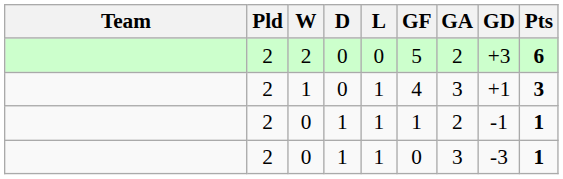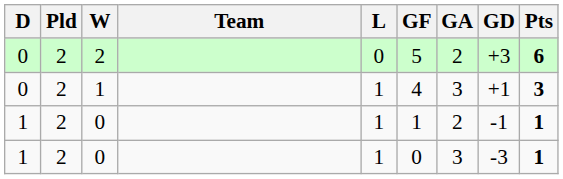columns swapped: (126, 21) <-> (342, 21)
